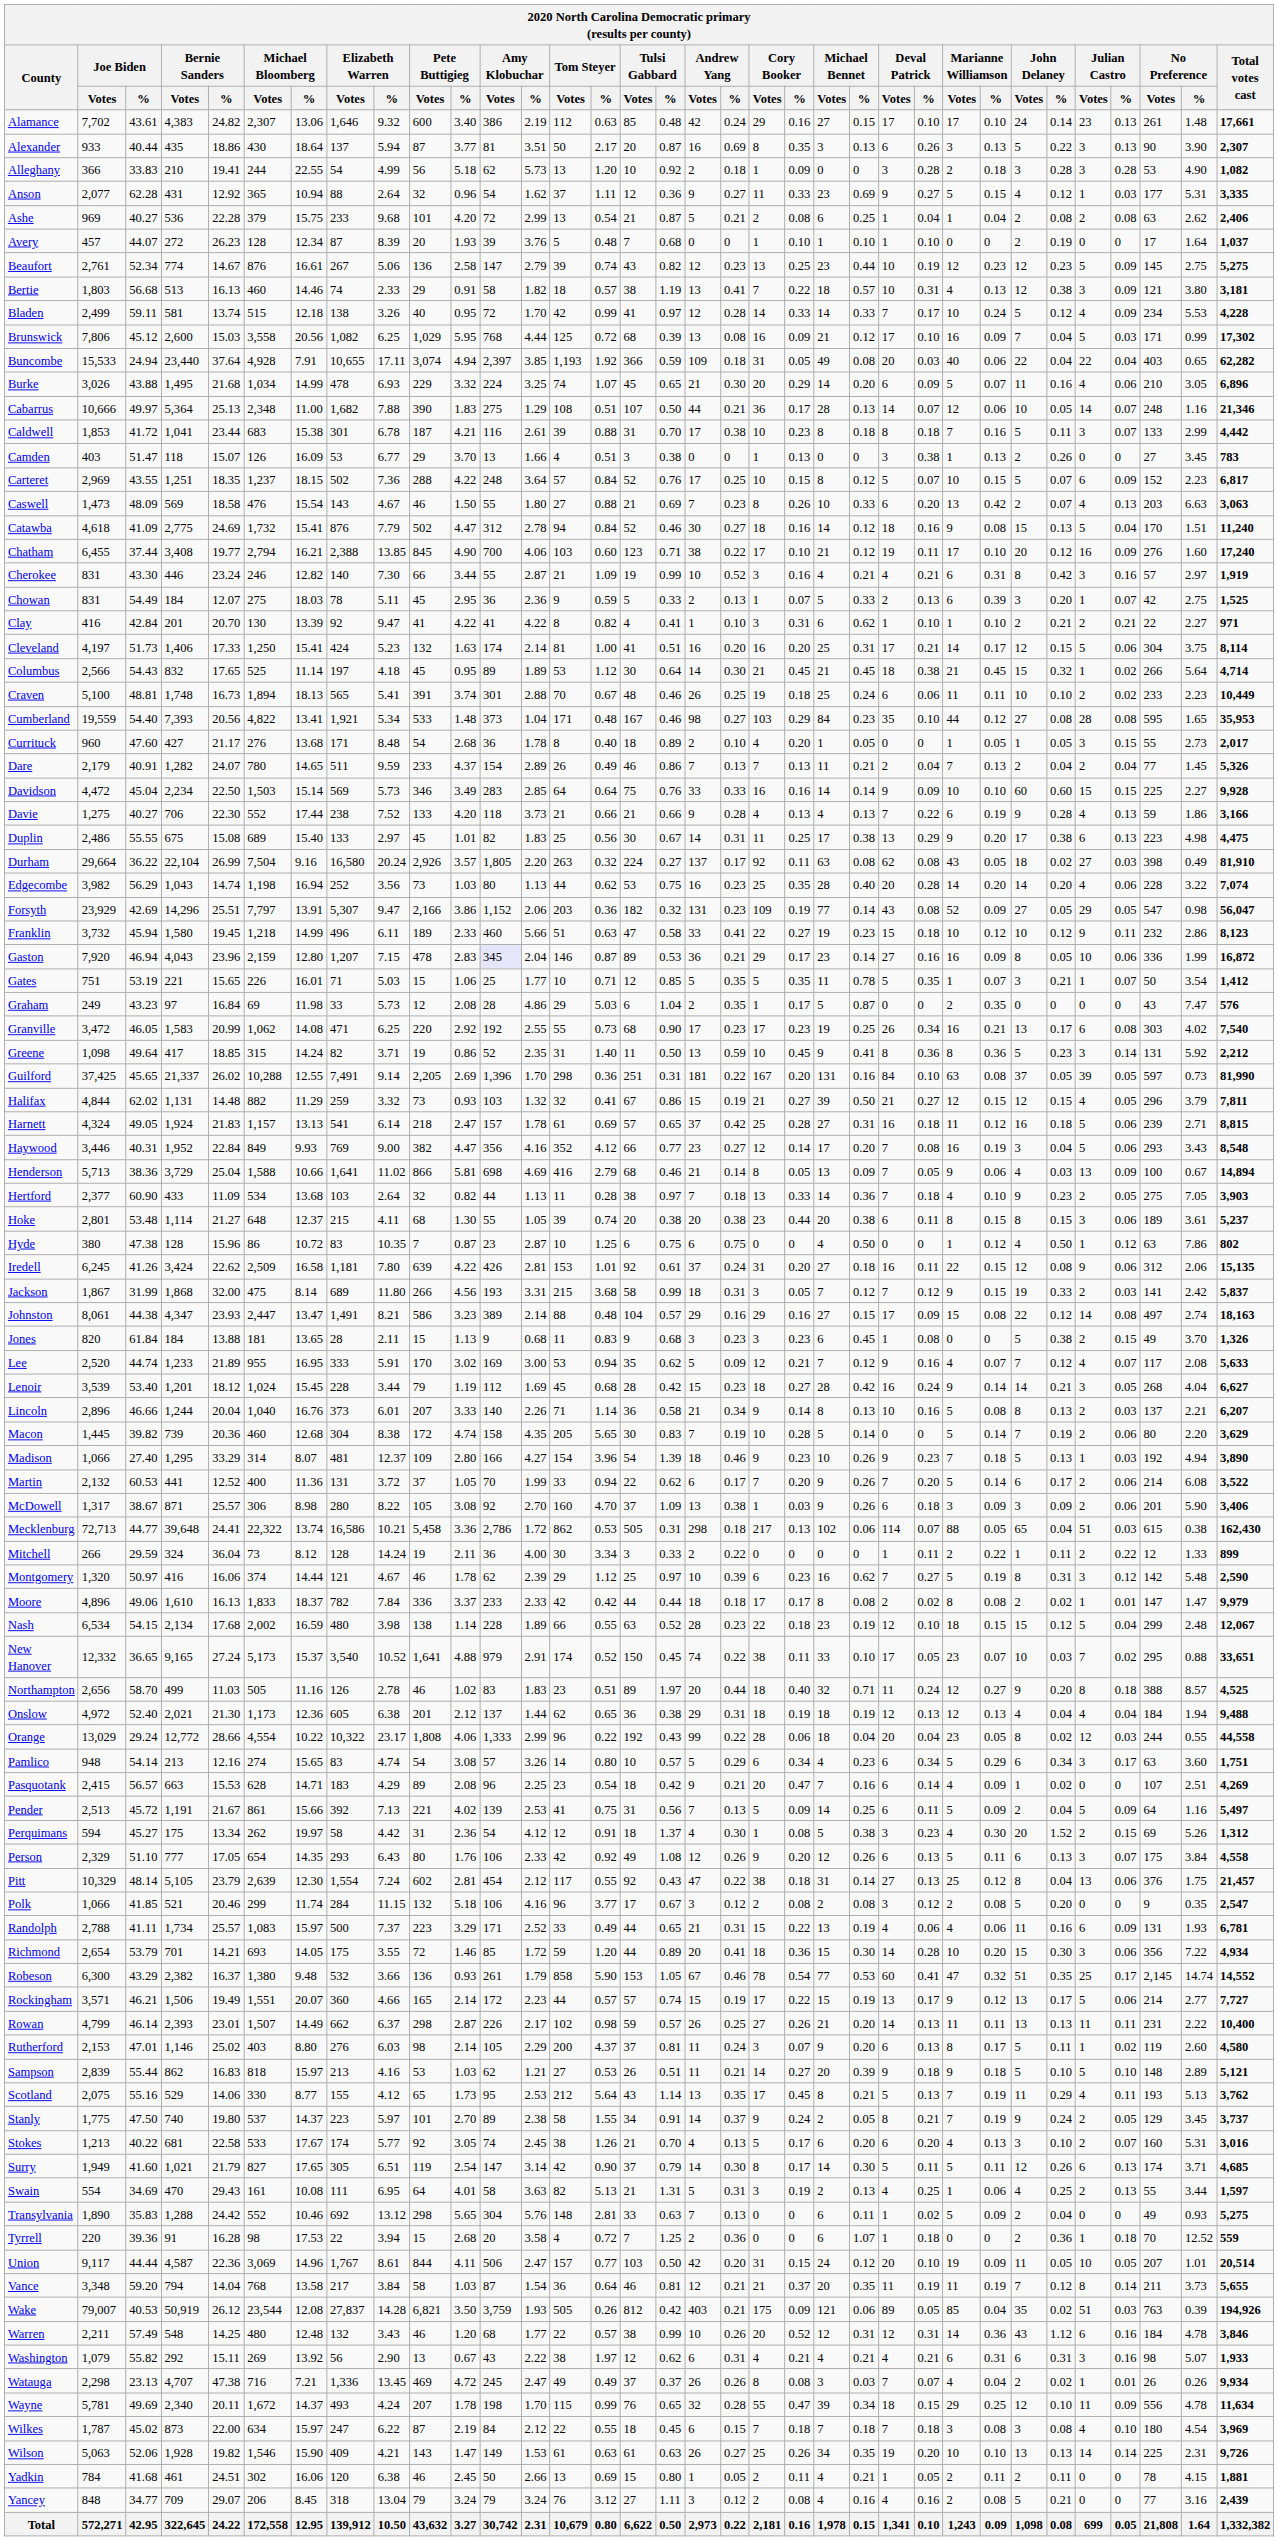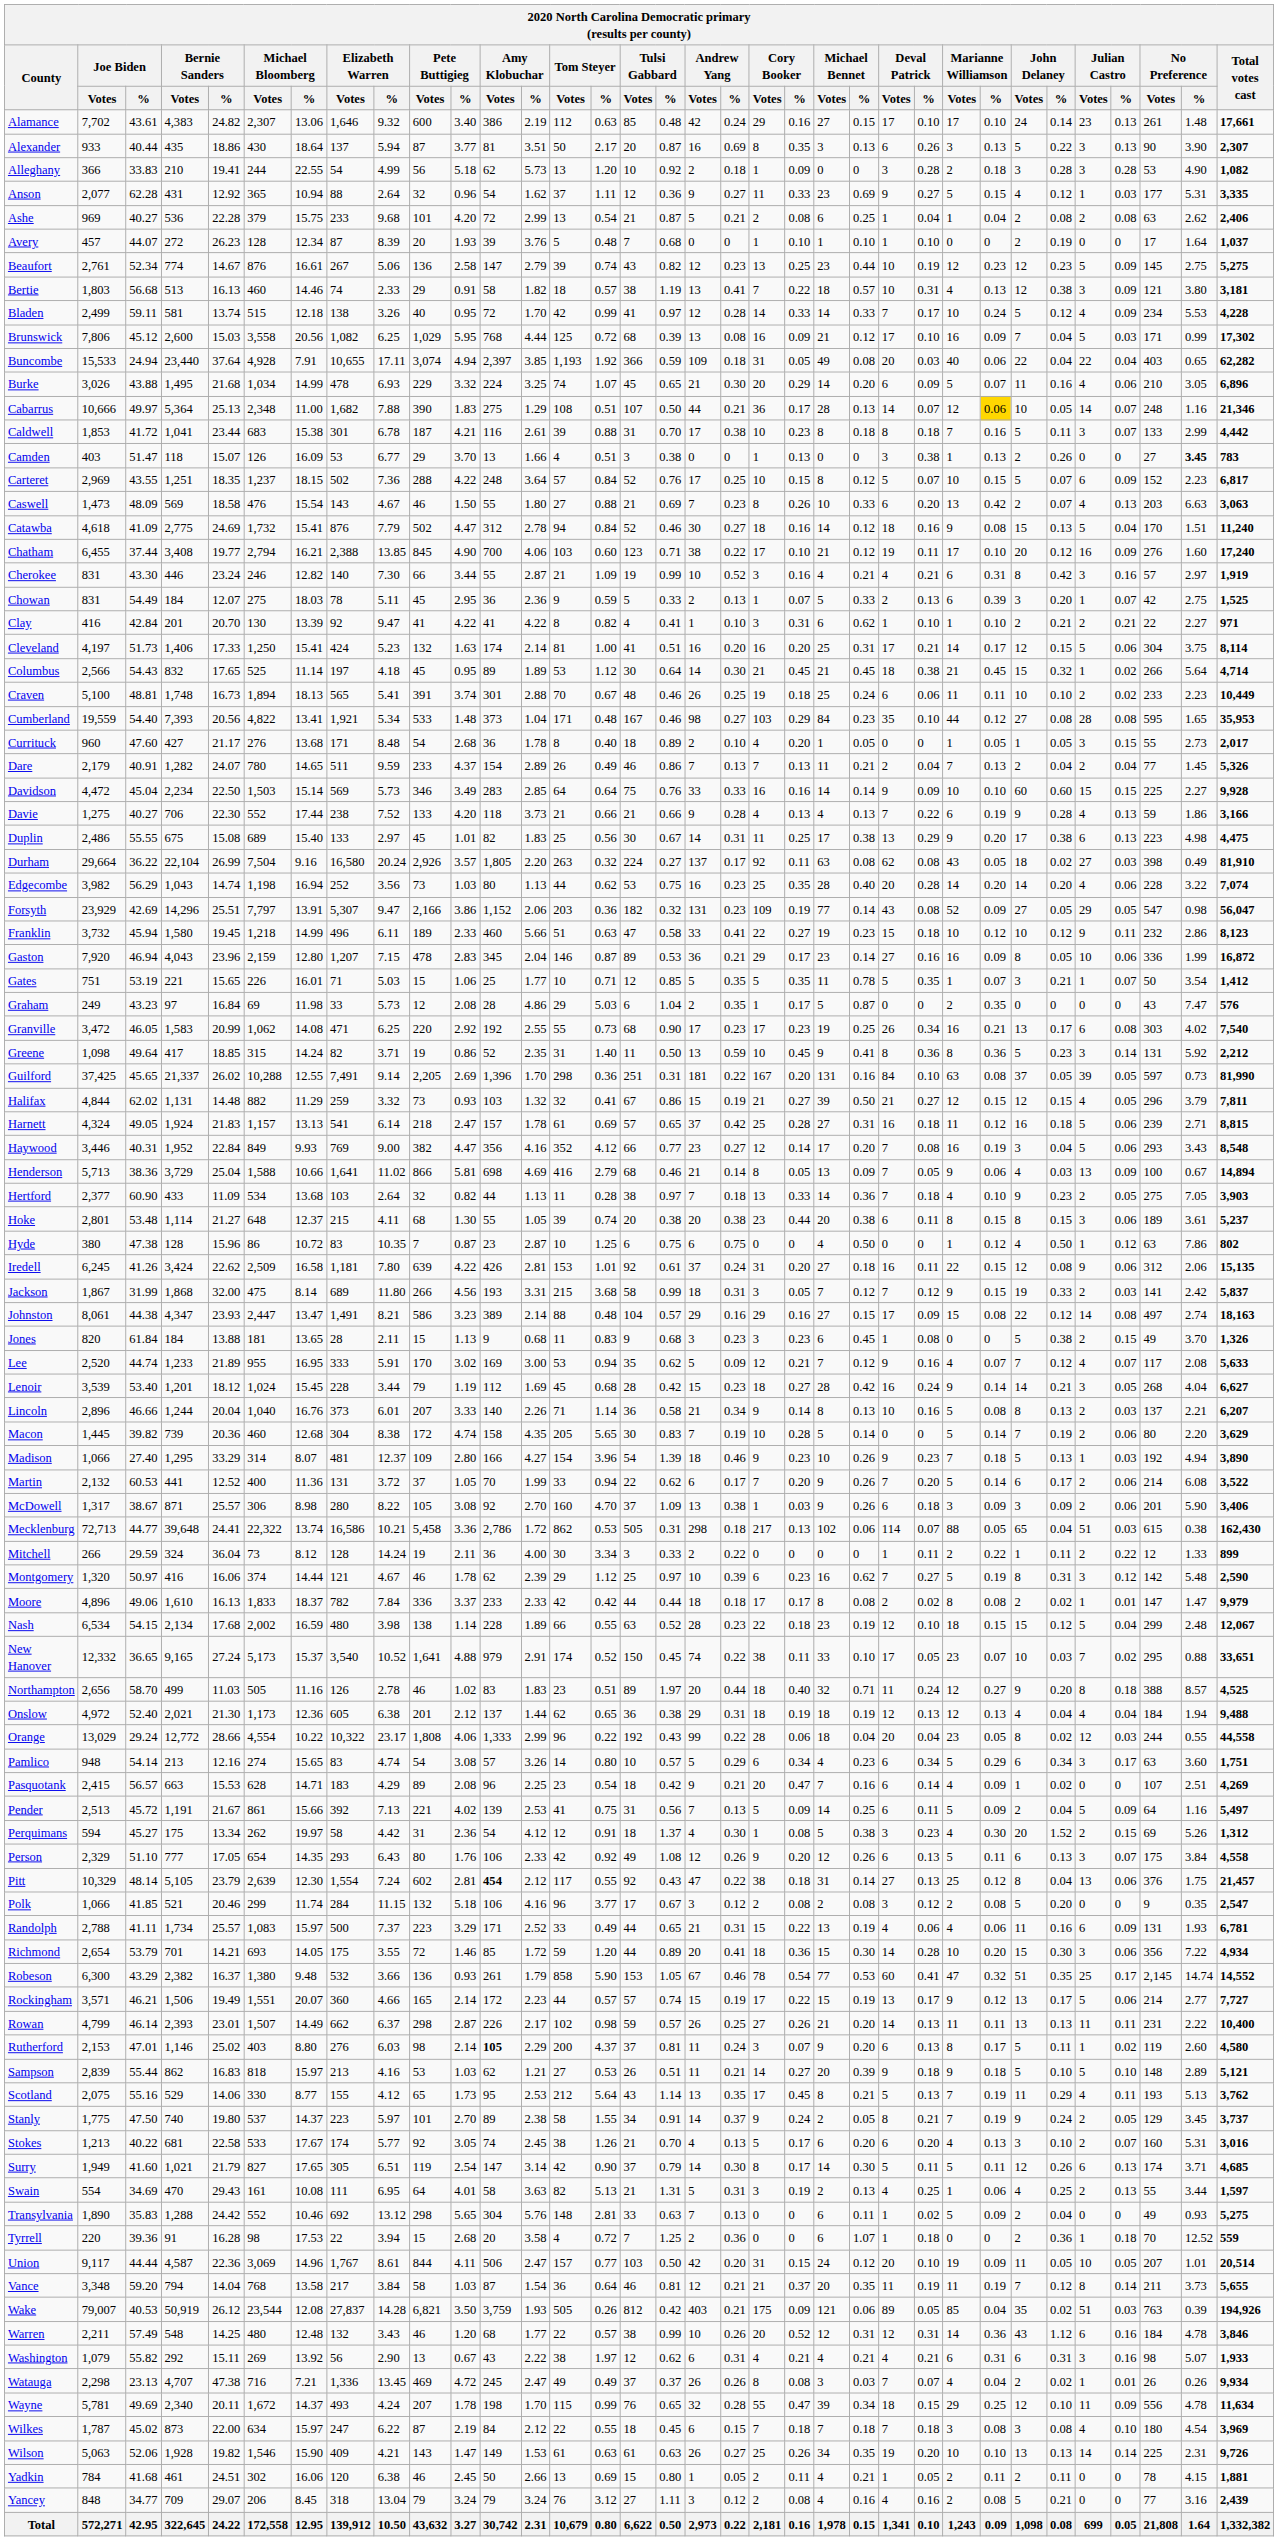(995, 408) no background -> (995, 408) gold background
(1196, 456) normal -> (1196, 455) bold
(493, 957) lavender background -> (493, 957) no background
(493, 1880) normal -> (493, 1879) bold
(493, 2047) normal -> (493, 2046) bold
